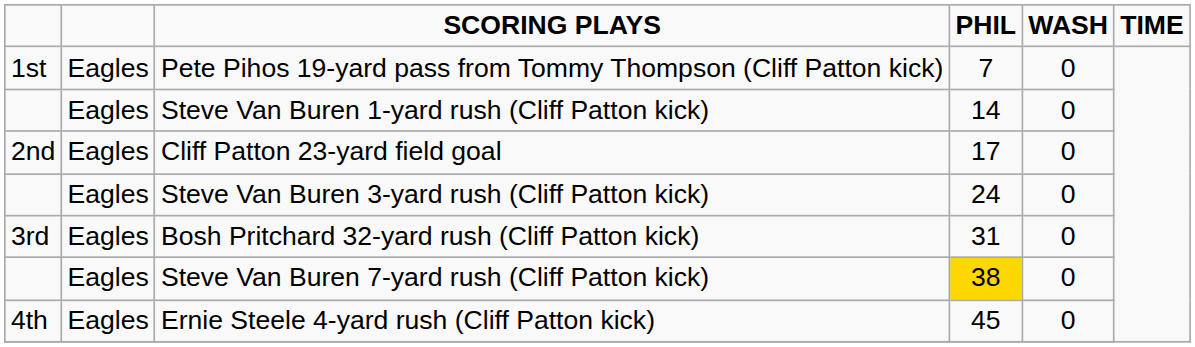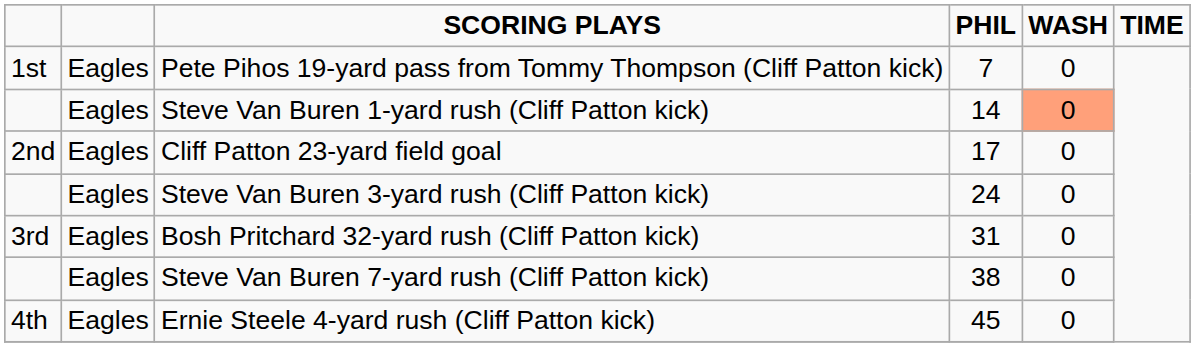(1068, 109) no background -> (1068, 109) lightsalmon background
(986, 278) gold background -> (986, 278) no background
